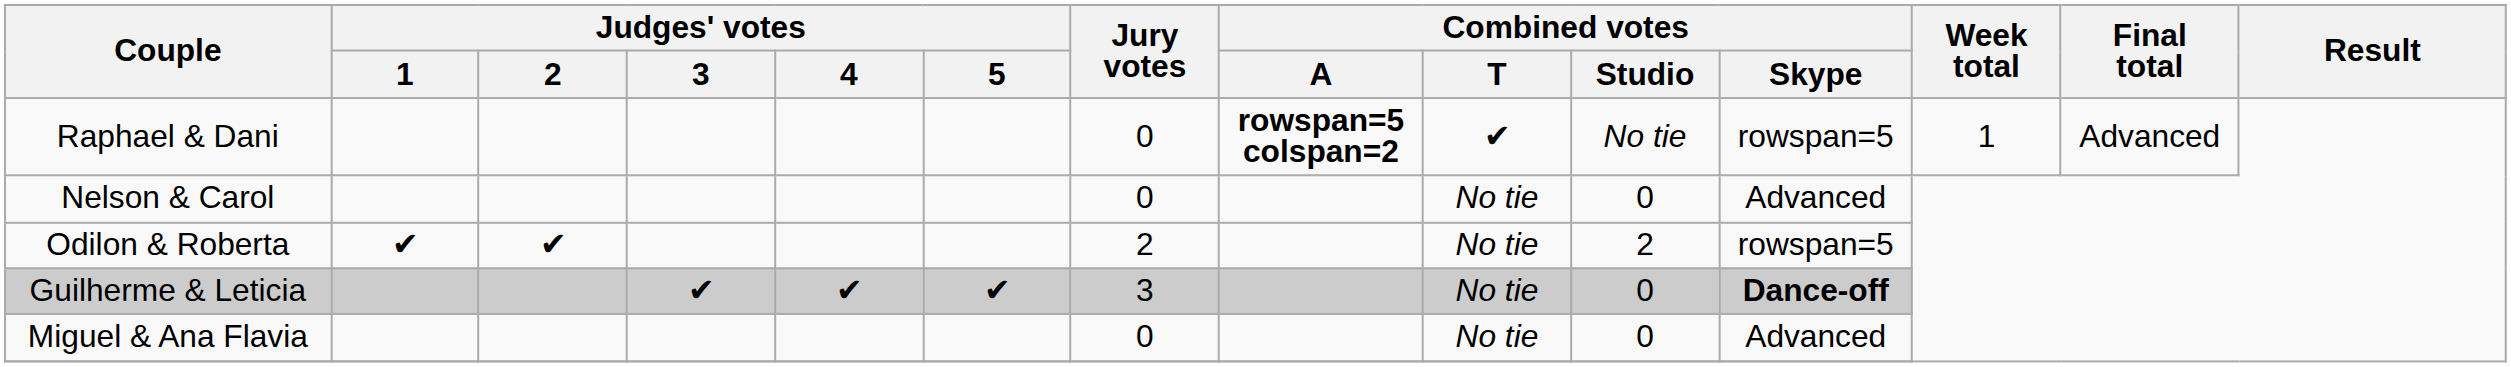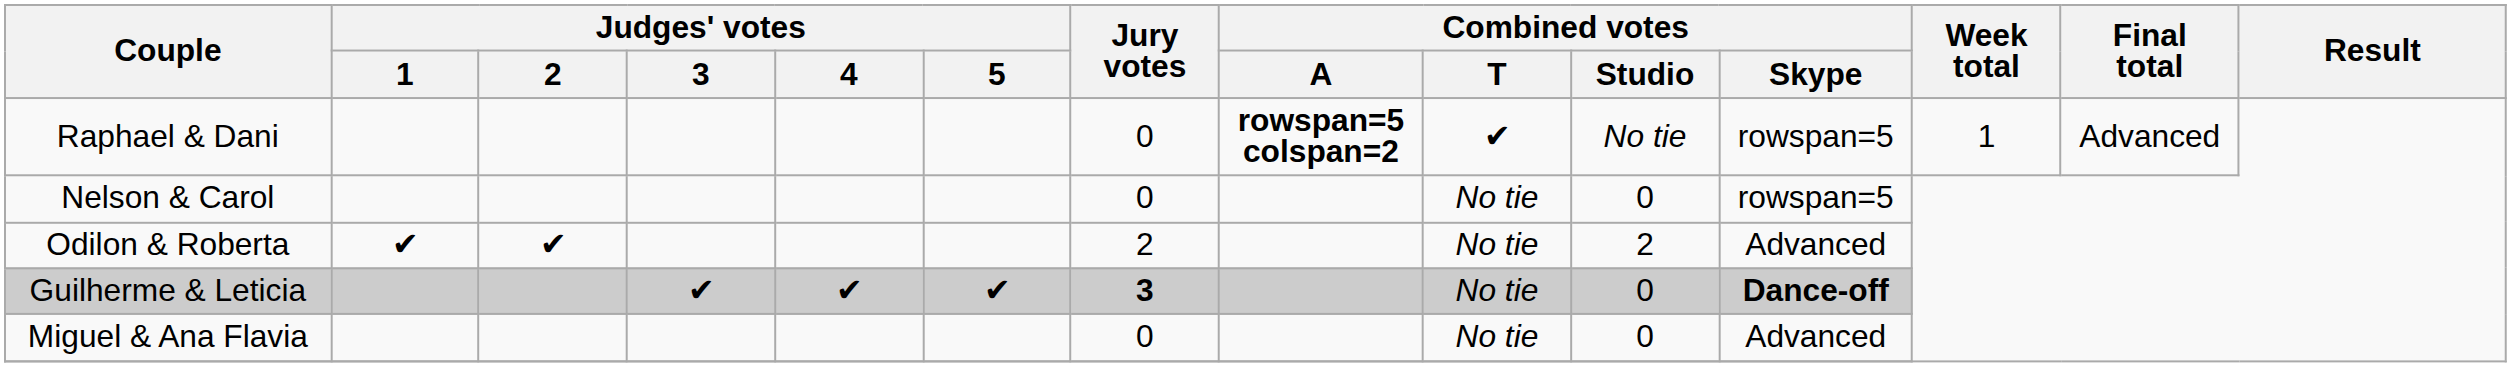(1816, 198) Advanced -> (1816, 198) rowspan=5
(1816, 244) rowspan=5 -> (1816, 244) Advanced
(1145, 290) normal -> (1145, 290) bold
